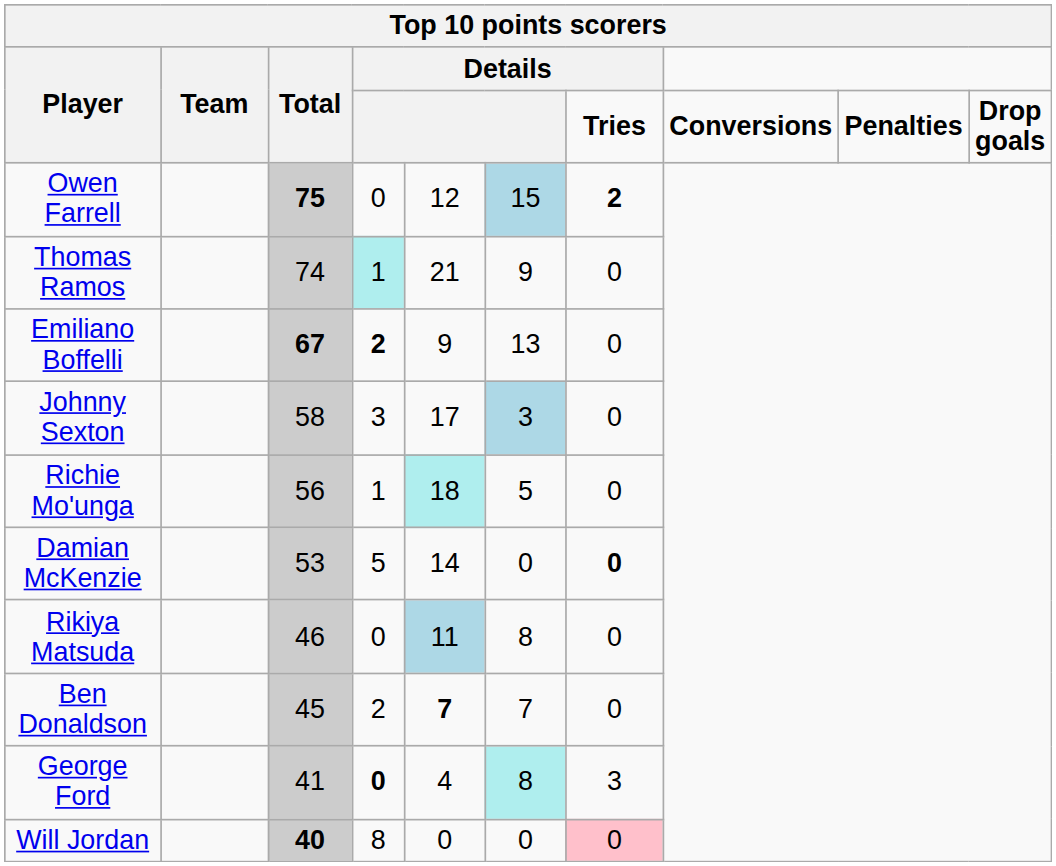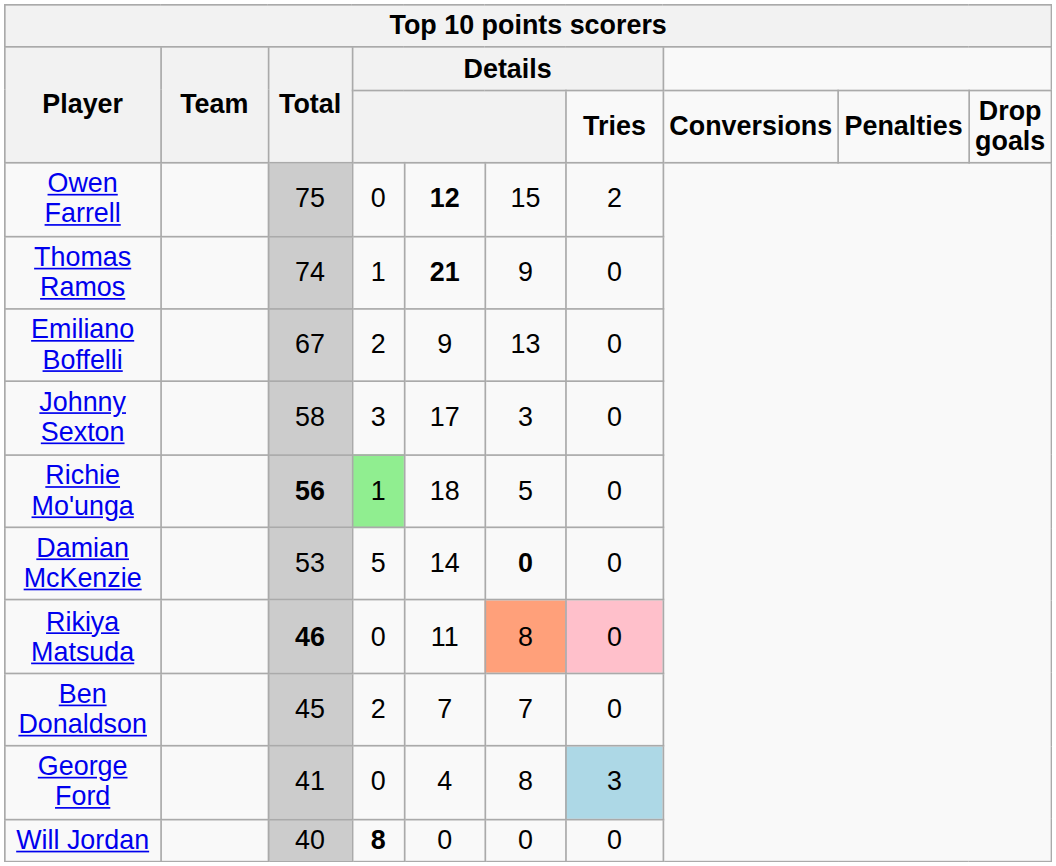(310, 199) bold -> (310, 199) normal
(445, 199) normal -> (445, 199) bold
(525, 199) lightblue background -> (525, 199) no background
(614, 199) bold -> (614, 199) normal
(378, 271) paleturquoise background -> (378, 271) no background
(445, 271) normal -> (445, 271) bold
(310, 344) bold -> (310, 344) normal
(378, 344) bold -> (378, 344) normal
(525, 417) lightblue background -> (525, 417) no background
(310, 490) normal -> (310, 490) bold
(378, 490) no background -> (378, 490) lightgreen background
(445, 490) paleturquoise background -> (445, 490) no background
(525, 563) normal -> (525, 563) bold
(614, 563) bold -> (614, 563) normal
(310, 636) normal -> (310, 636) bold
(445, 636) lightblue background -> (445, 636) no background
(525, 636) no background -> (525, 636) lightsalmon background
(614, 636) no background -> (614, 636) pink background
(445, 709) bold -> (445, 709) normal
(378, 782) bold -> (378, 782) normal
(525, 782) paleturquoise background -> (525, 782) no background
(614, 782) no background -> (614, 782) lightblue background
(310, 839) bold -> (310, 839) normal
(378, 839) normal -> (378, 839) bold
(614, 839) pink background -> (614, 839) no background
